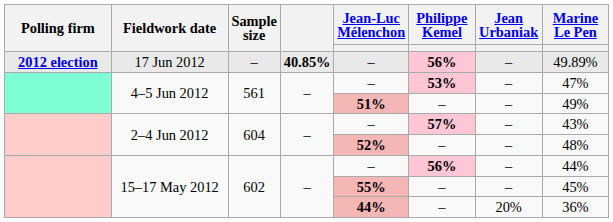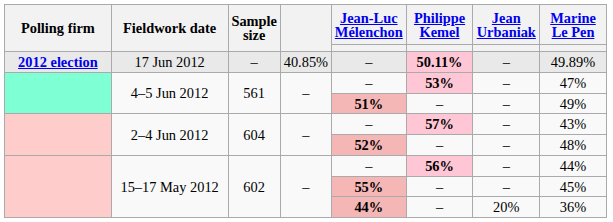(307, 62) bold -> (306, 62) normal
(442, 62) 56% -> (440, 62) 50.11%
